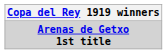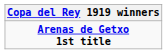(83, 35) lightgrey background -> (83, 35) no background
